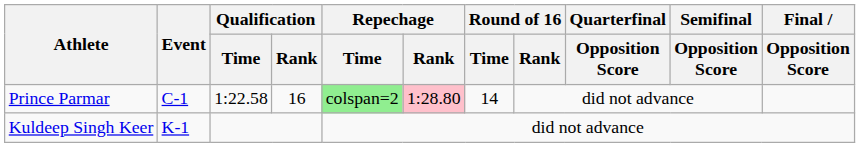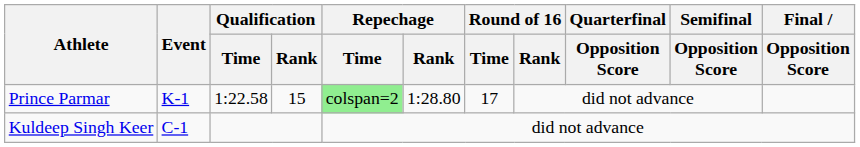(175, 98) C-1 -> (175, 98) K-1
(297, 98) 16 -> (297, 98) 15
(434, 98) pink background -> (434, 98) no background
(489, 98) 14 -> (489, 98) 17
(175, 128) K-1 -> (175, 128) C-1
